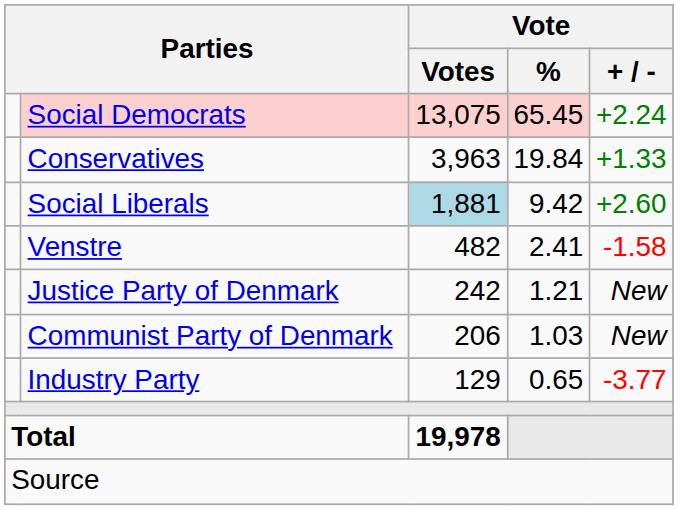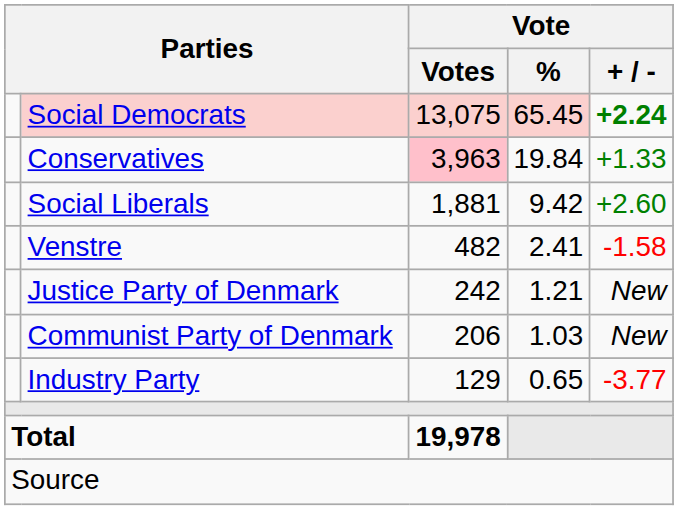(631, 114) normal -> (631, 114) bold
(466, 159) no background -> (466, 159) pink background
(466, 203) lightblue background -> (466, 203) no background
